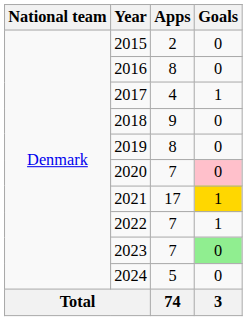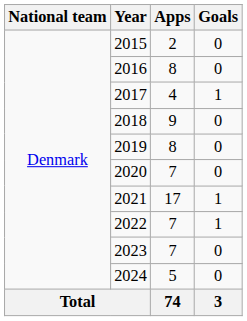(218, 172) pink background -> (218, 172) no background
(218, 198) gold background -> (218, 198) no background
(218, 250) lightgreen background -> (218, 250) no background
